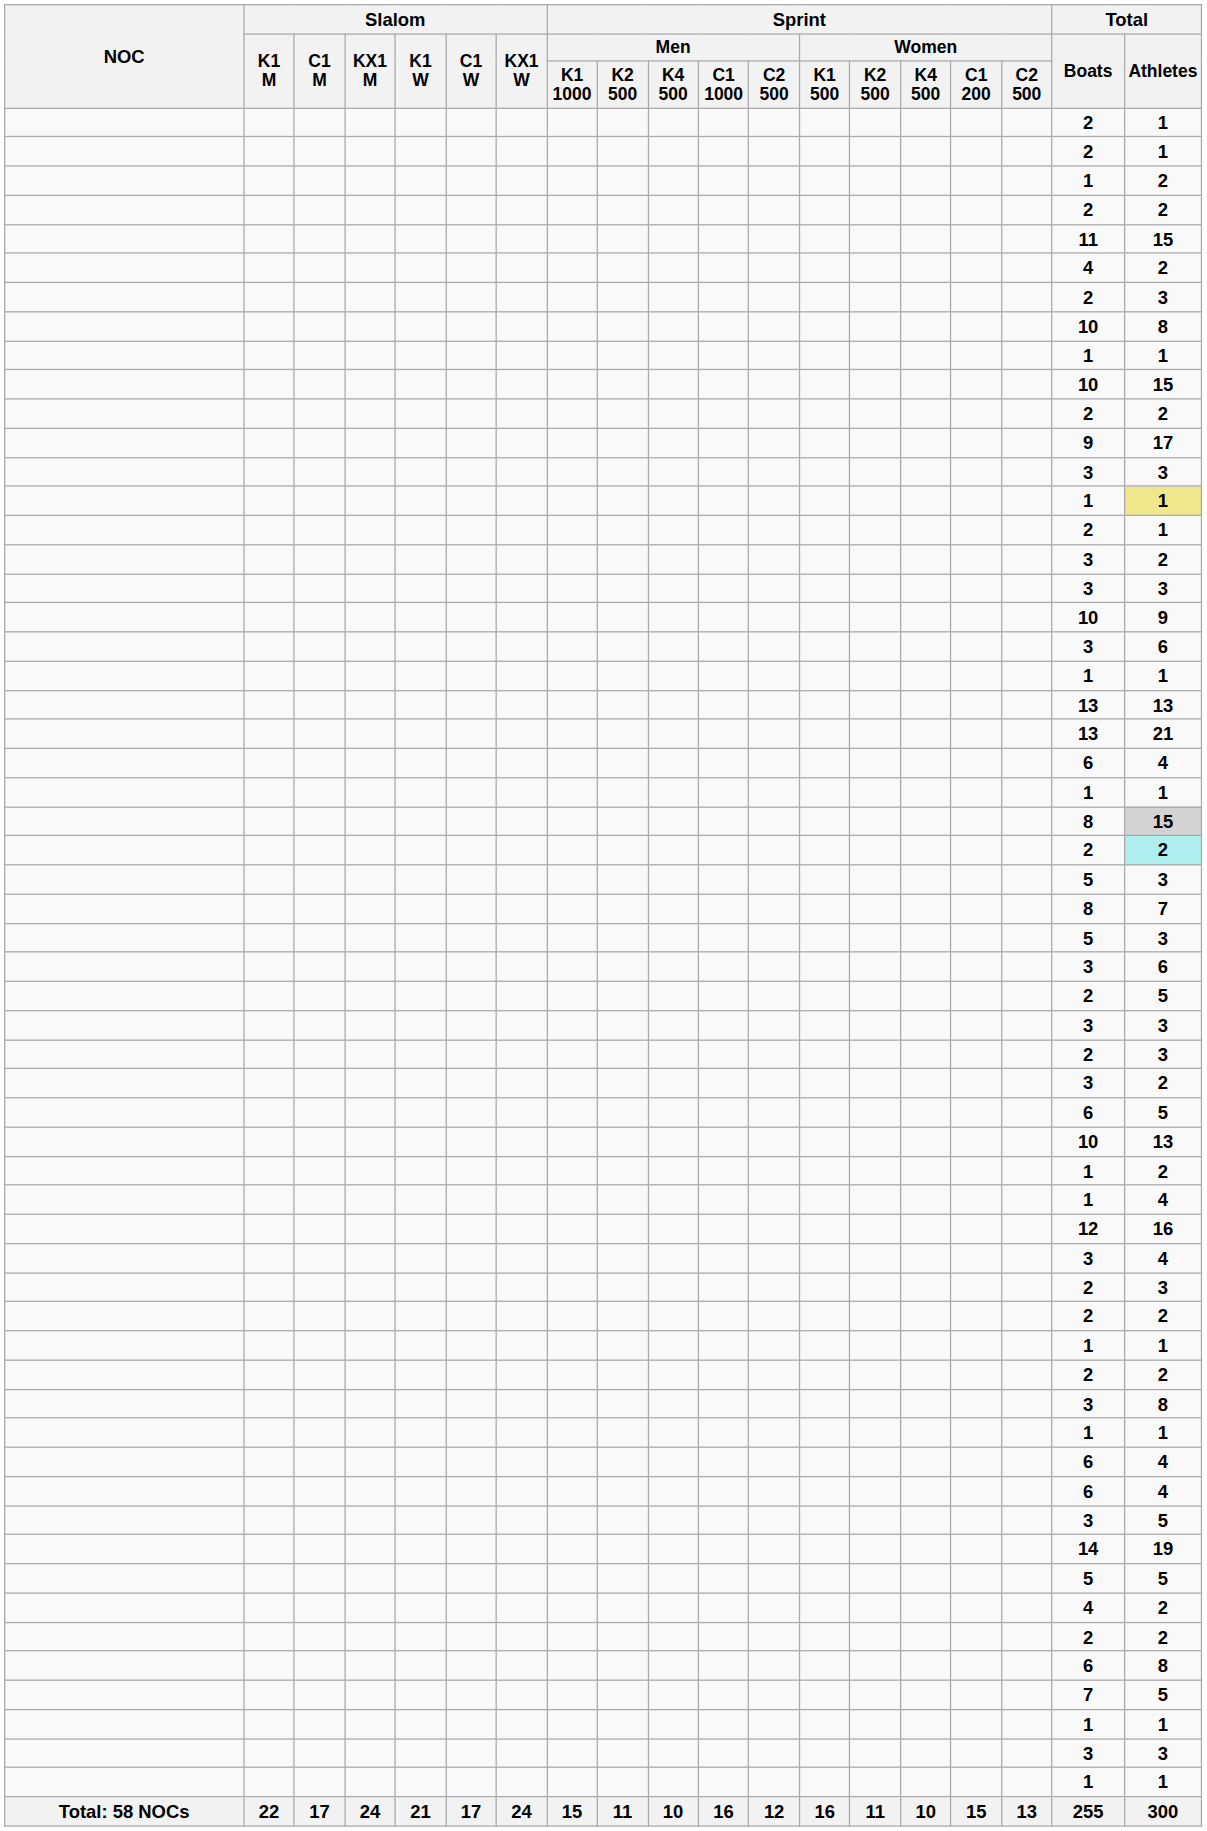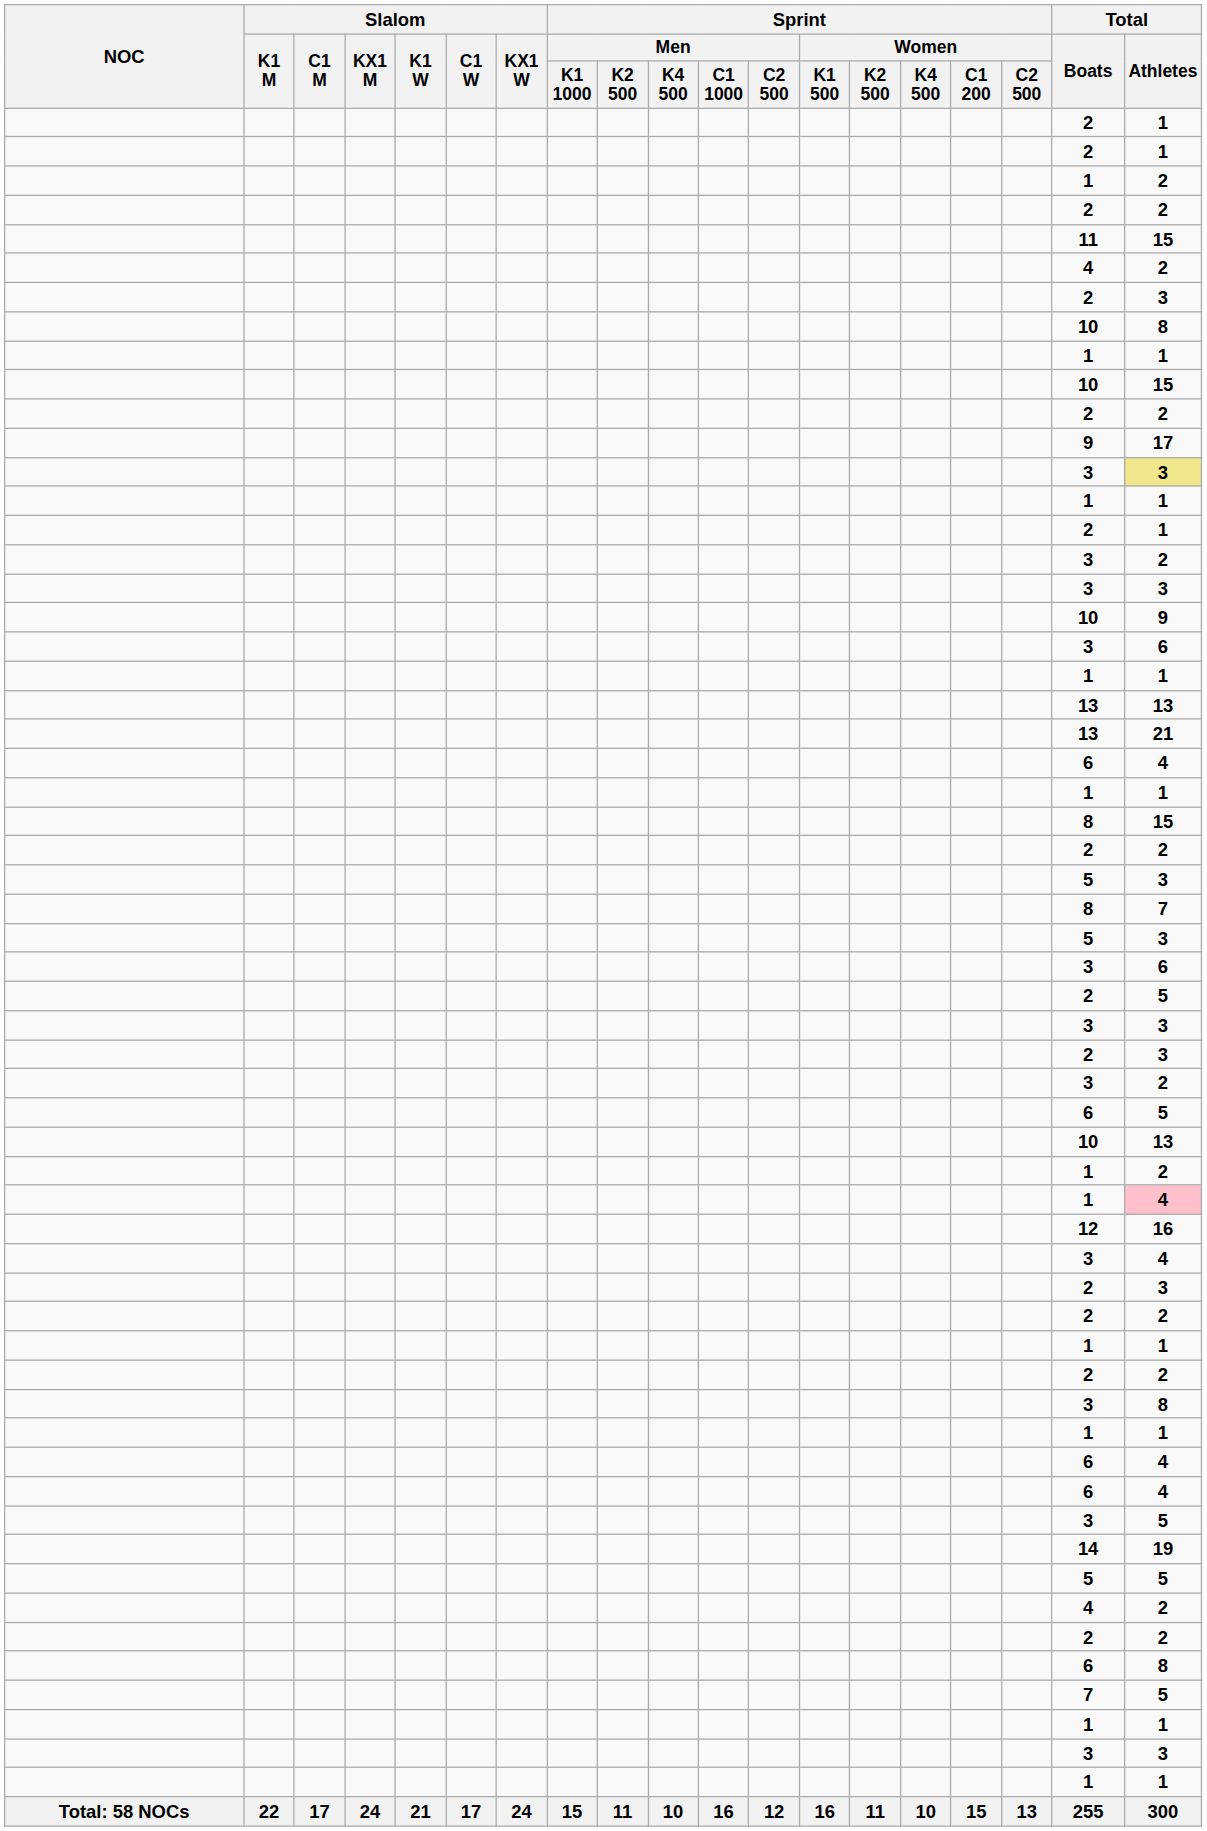(1163, 472) no background -> (1163, 472) khaki background
(1163, 501) khaki background -> (1163, 501) no background
(1163, 822) lightgrey background -> (1163, 822) no background
(1163, 851) paleturquoise background -> (1163, 851) no background
(1163, 1200) no background -> (1163, 1200) pink background
